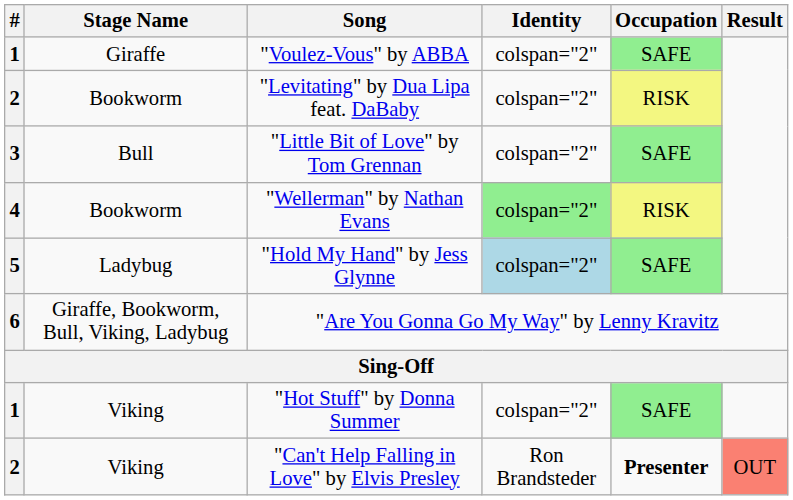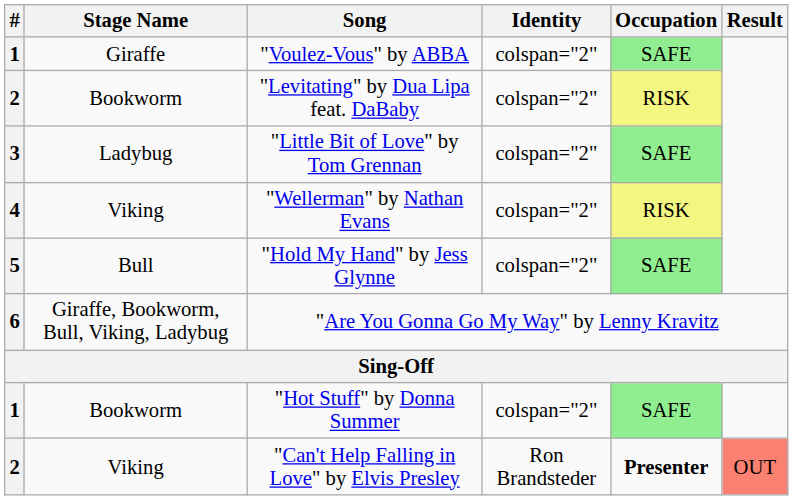(136, 153) Bull -> (136, 153) Ladybug
(136, 209) Bookworm -> (136, 209) Viking
(546, 209) lightgreen background -> (546, 209) no background
(136, 265) Ladybug -> (136, 265) Bull
(546, 265) lightblue background -> (546, 265) no background
(136, 410) Viking -> (136, 410) Bookworm
